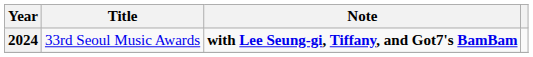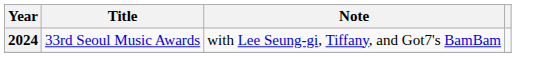(362, 40) bold -> (354, 40) normal
